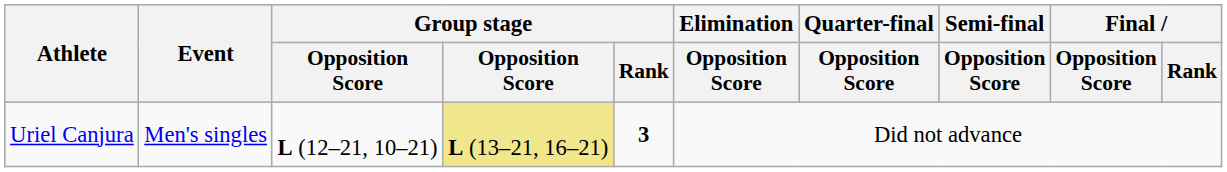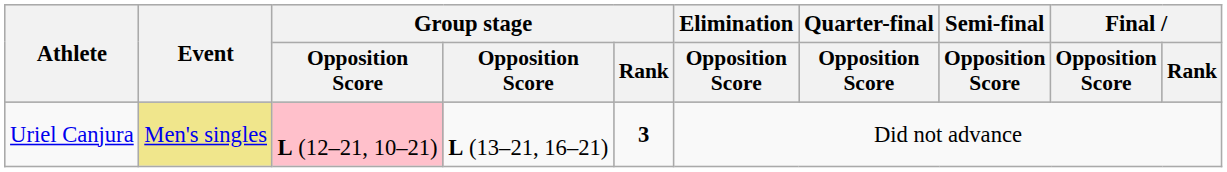(206, 134) no background -> (206, 134) khaki background
(358, 147) no background -> (358, 147) pink background
(528, 147) khaki background -> (528, 147) no background
